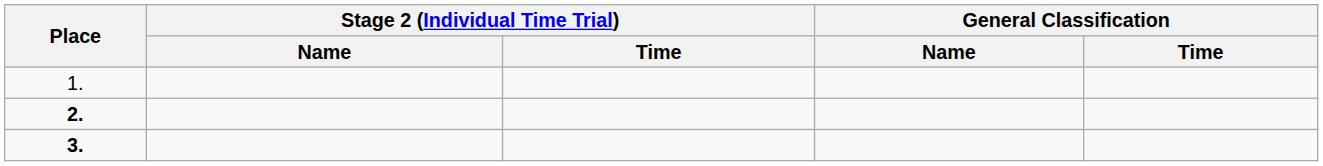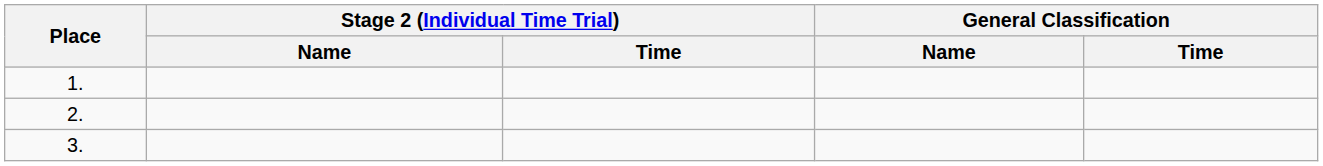(75, 114) bold -> (75, 114) normal
(75, 146) bold -> (75, 146) normal
